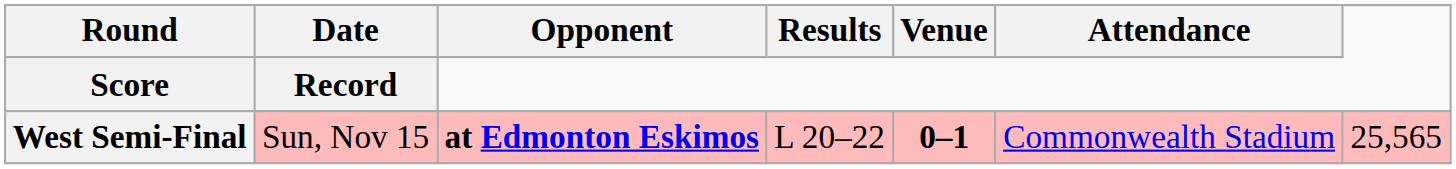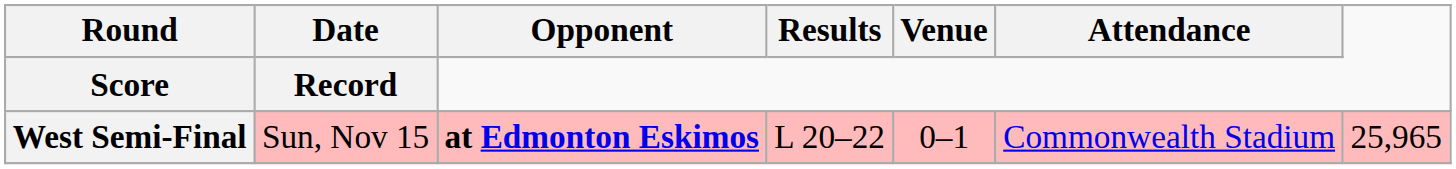(944, 136) bold -> (944, 136) normal
(1396, 136) 25,565 -> (1396, 136) 25,965
